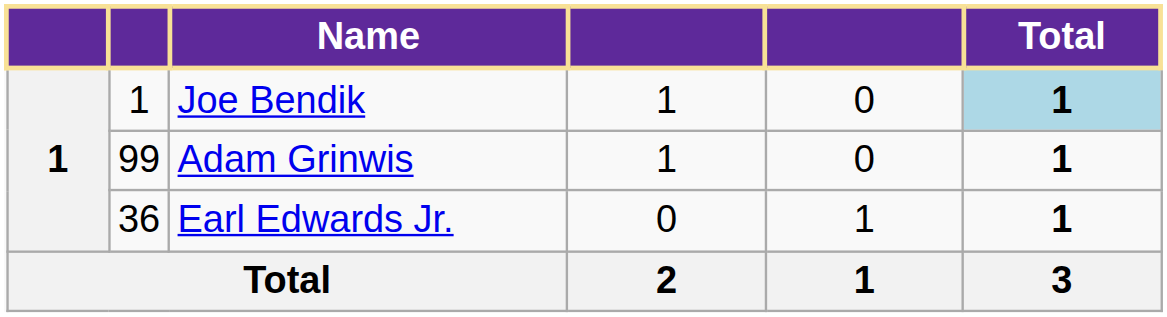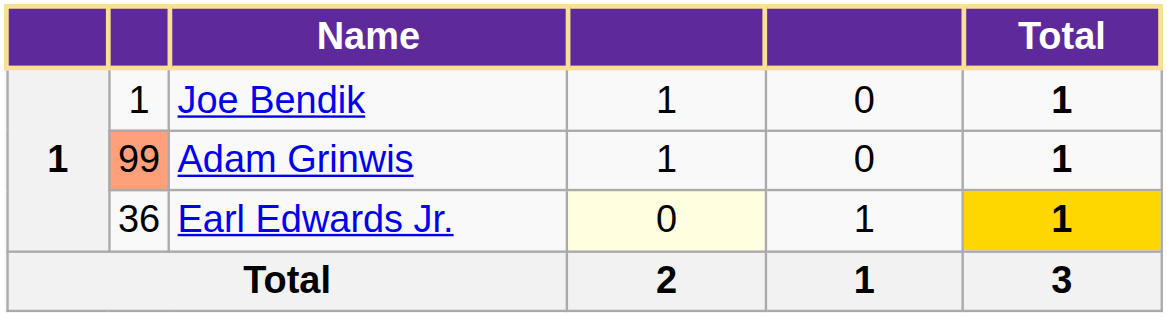(1062, 99) lightblue background -> (1062, 99) no background
(139, 159) no background -> (139, 159) lightsalmon background
(667, 219) no background -> (667, 219) lightyellow background
(1062, 219) no background -> (1062, 219) gold background
